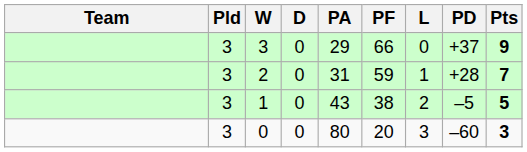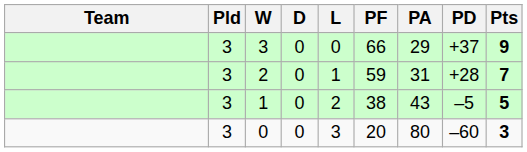columns swapped: (424, 18) <-> (340, 18)
